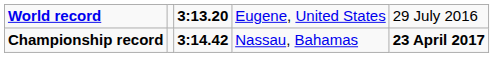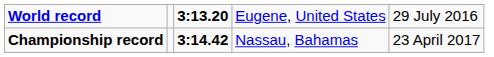(439, 40) bold -> (437, 40) normal
